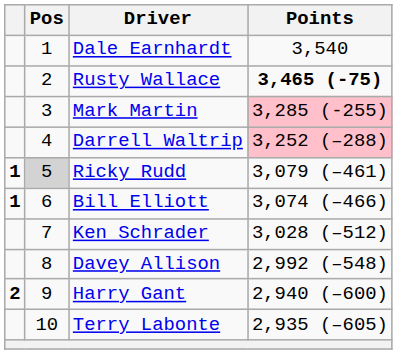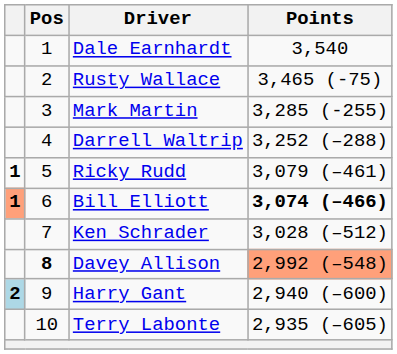(320, 81) bold -> (320, 81) normal
(320, 112) pink background -> (320, 112) no background
(320, 142) pink background -> (320, 142) no background
(47, 173) lightgrey background -> (47, 173) no background
(15, 203) no background -> (15, 203) lightsalmon background
(320, 203) normal -> (320, 203) bold
(47, 264) normal -> (47, 264) bold
(320, 264) no background -> (320, 264) lightsalmon background
(15, 295) no background -> (15, 295) lightblue background
